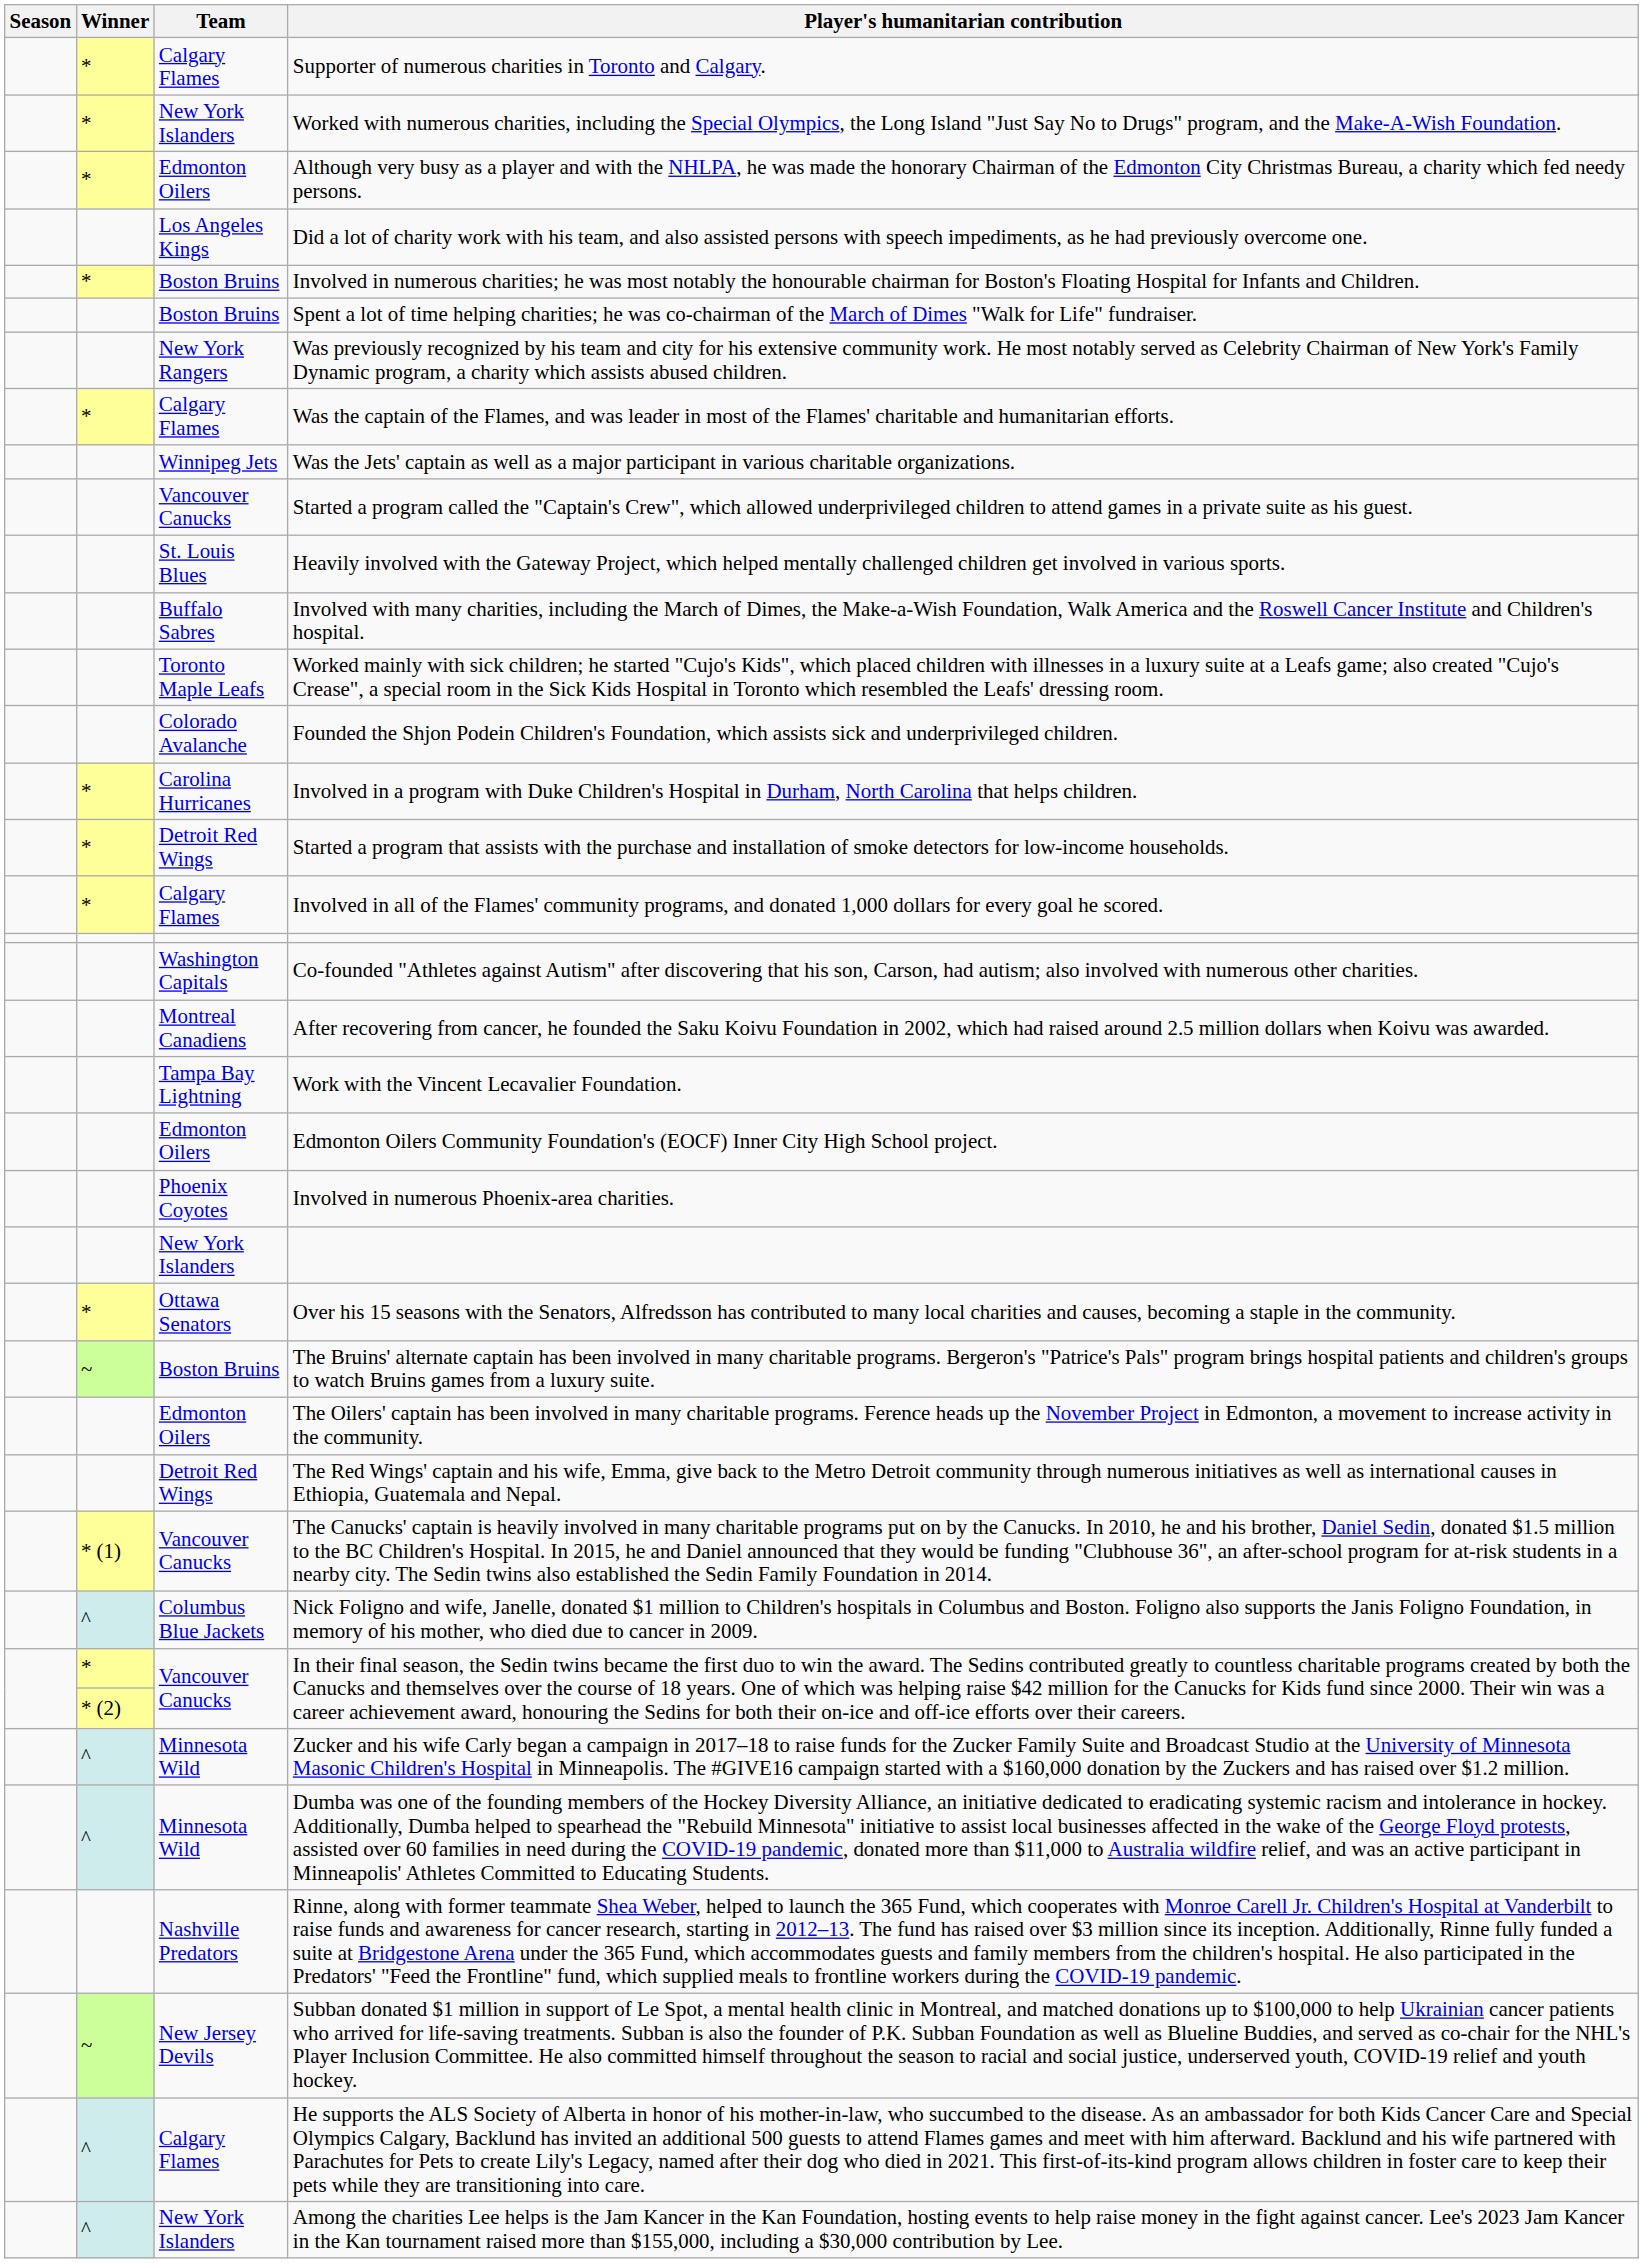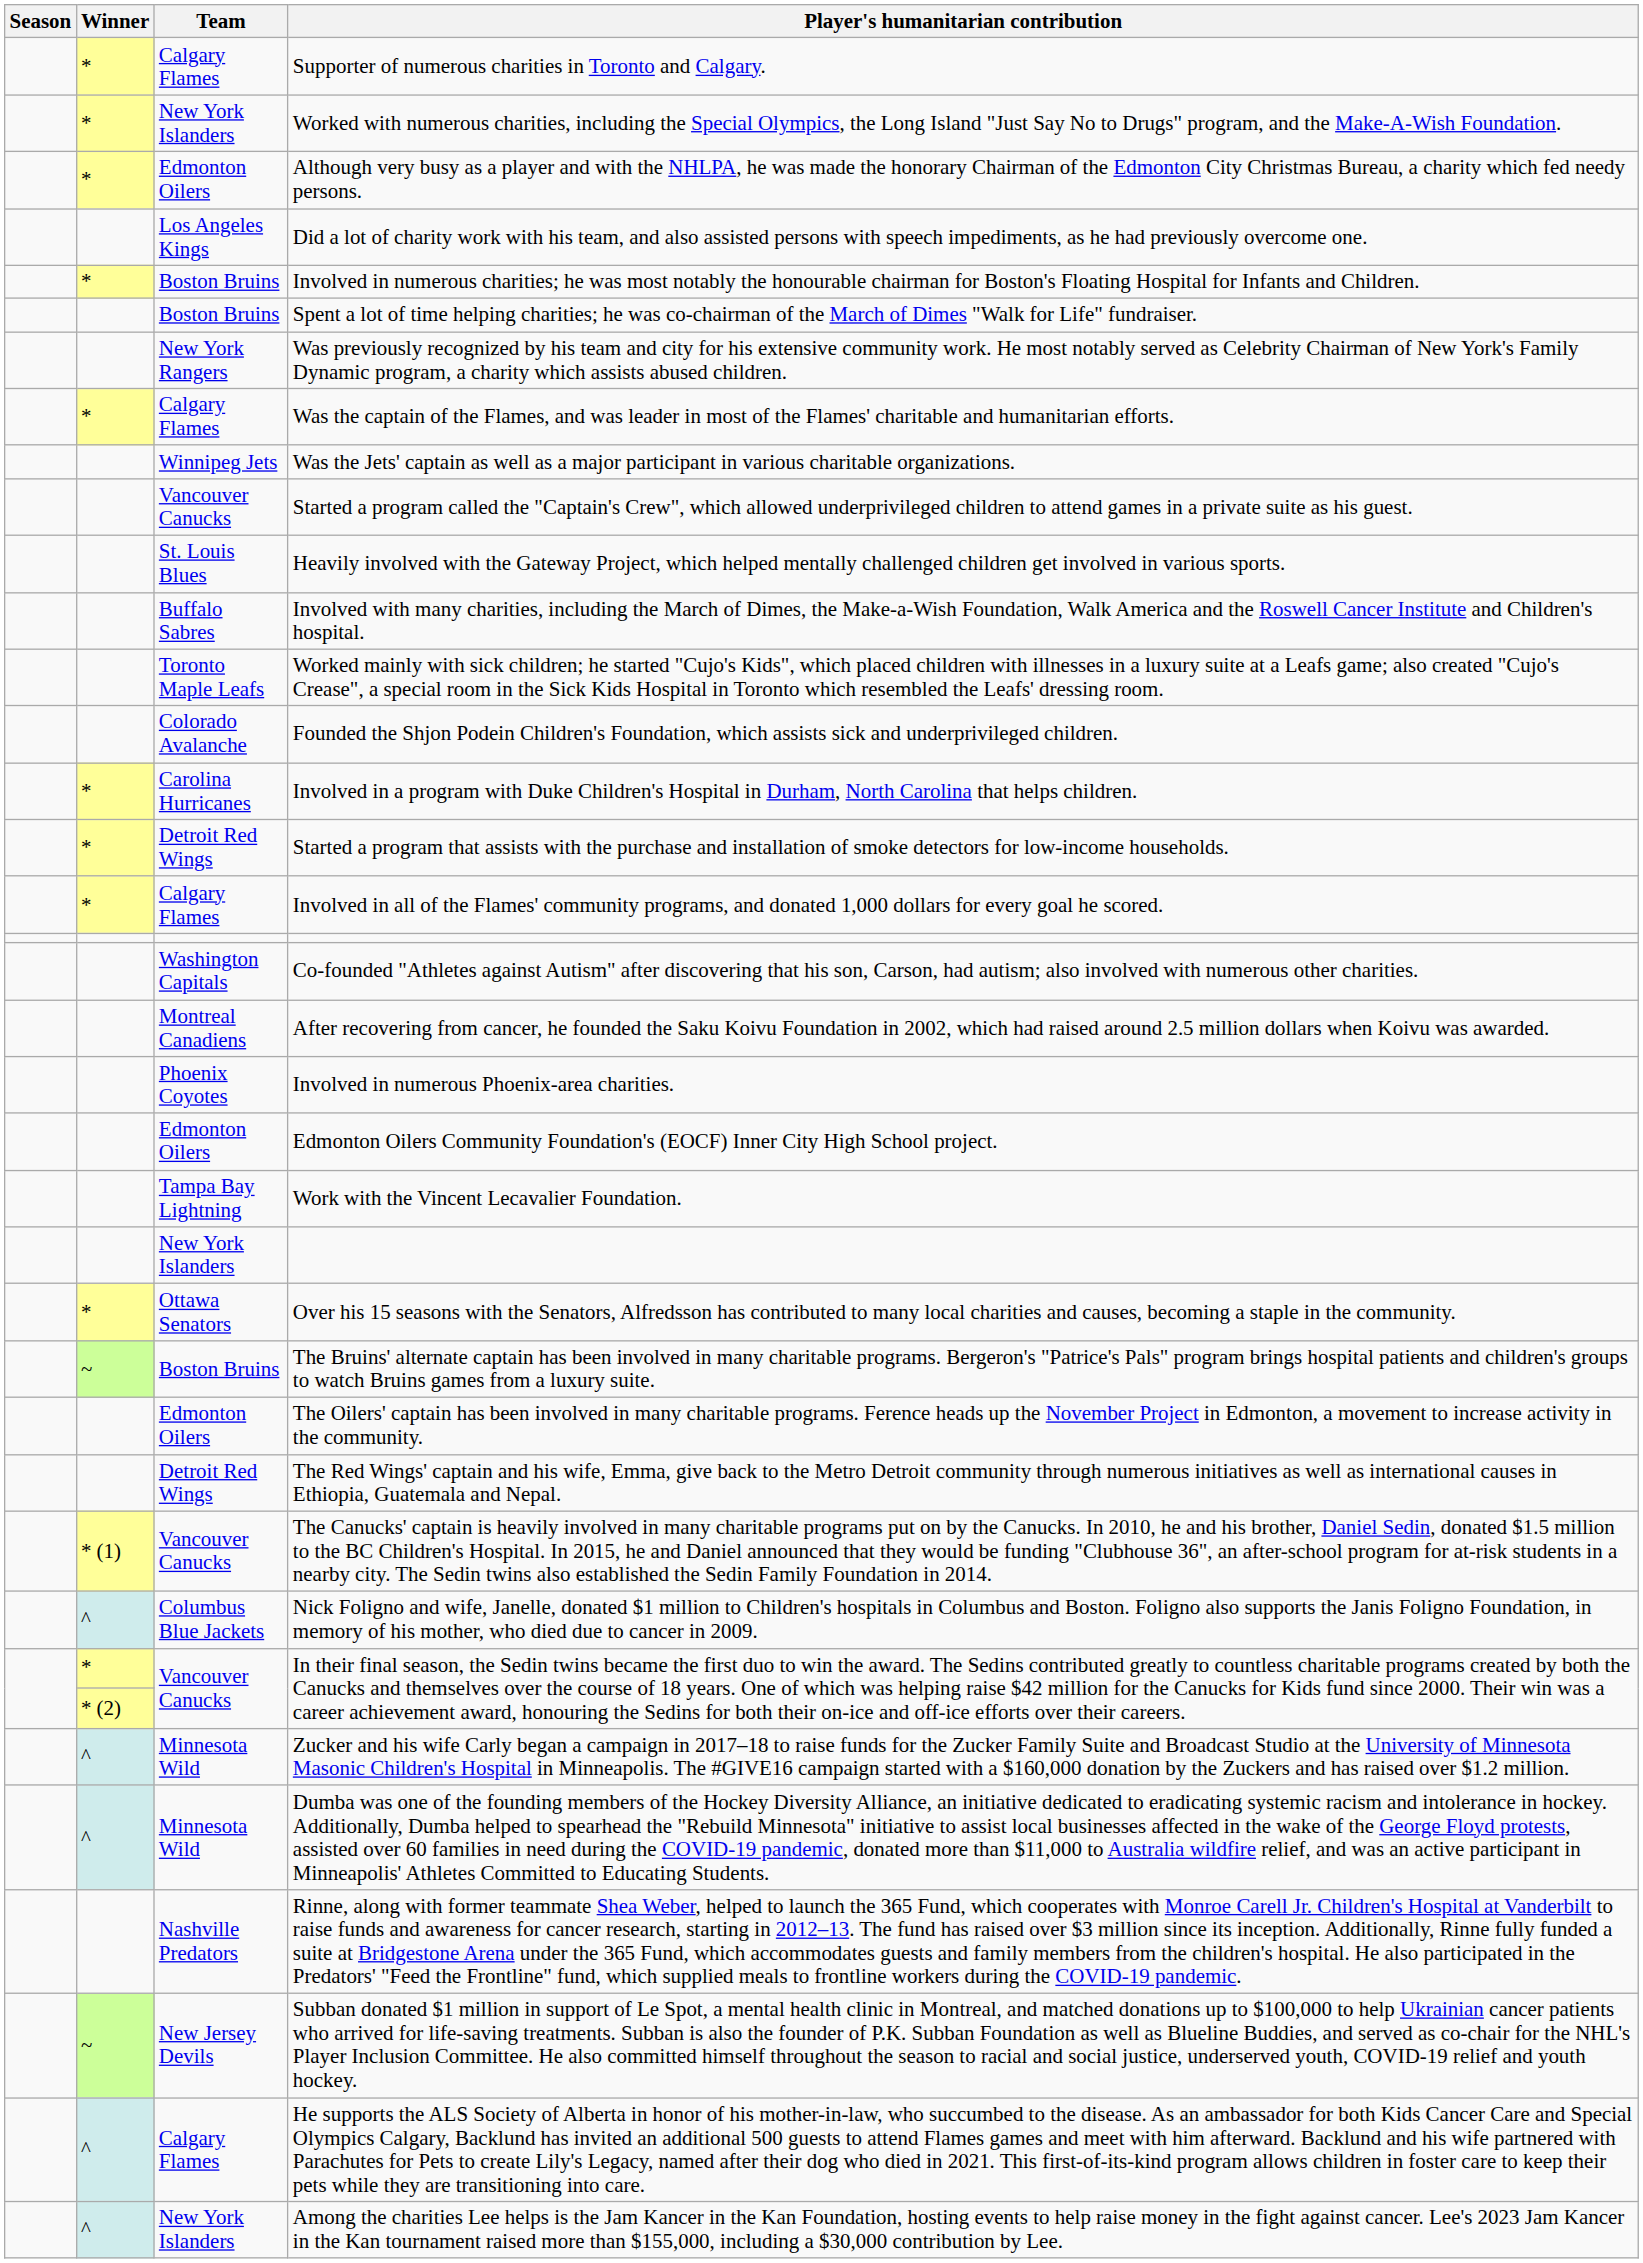rows swapped: (207, 1084) <-> (193, 1198)
